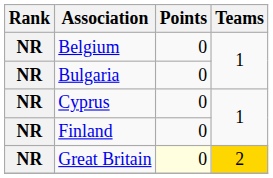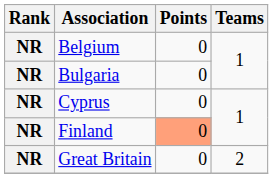(203, 131) no background -> (203, 131) lightsalmon background
(203, 159) lightyellow background -> (203, 159) no background
(240, 159) gold background -> (240, 159) no background
